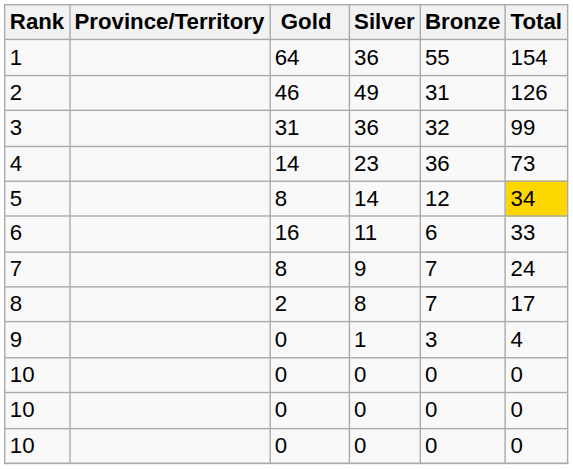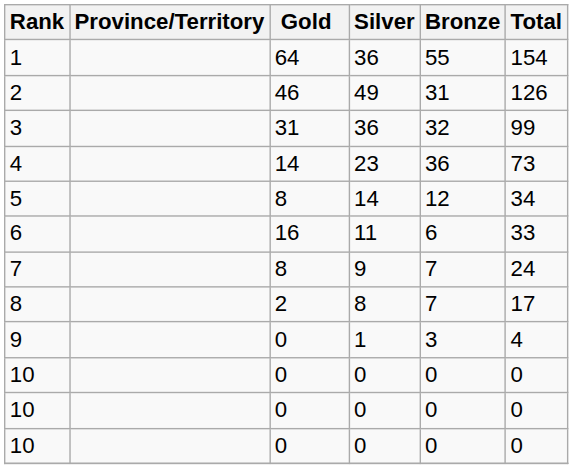(523, 198) gold background -> (523, 198) no background
